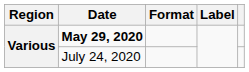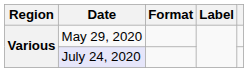(102, 36) bold -> (102, 36) normal
(101, 57) no background -> (101, 57) lavender background
